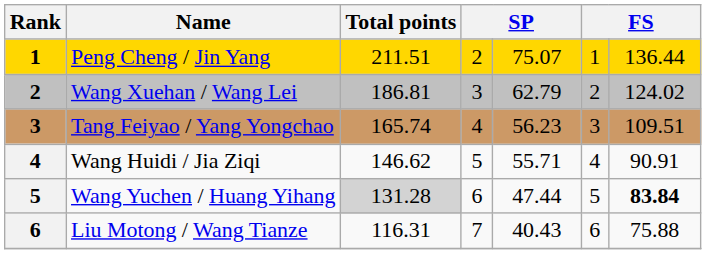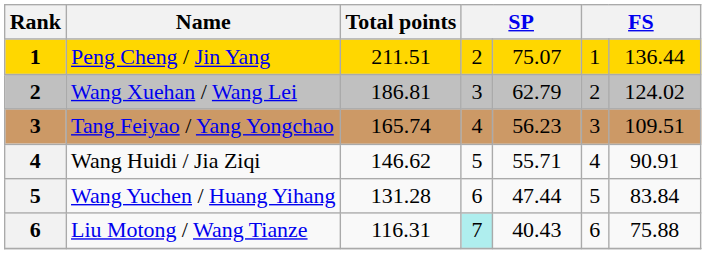(401, 195) lightgrey background -> (401, 195) no background
(655, 195) bold -> (655, 195) normal
(477, 230) no background -> (477, 230) paleturquoise background
